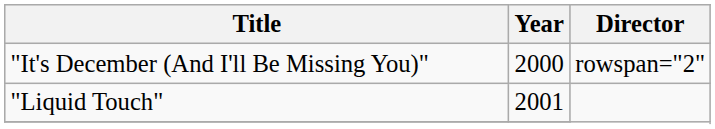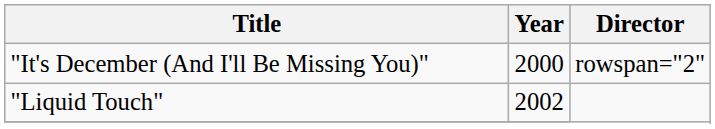(539, 102) 2001 -> (539, 102) 2002
